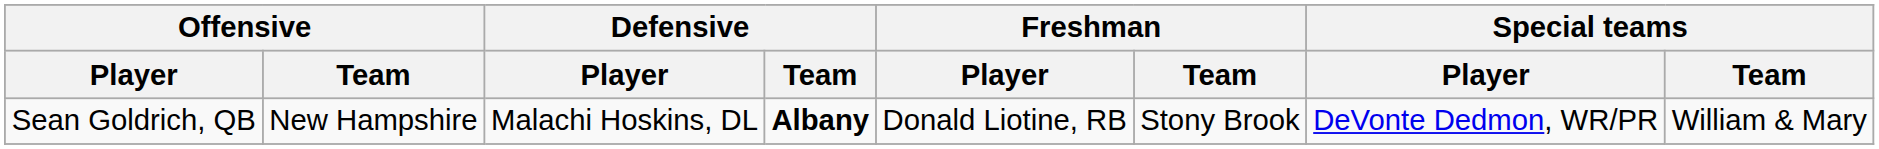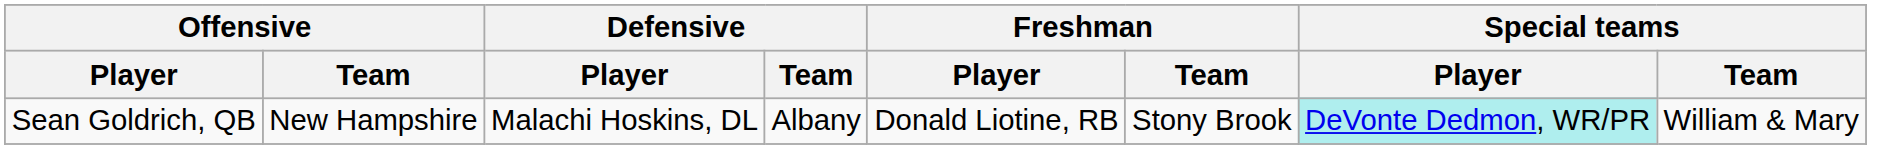(820, 120) bold -> (816, 120) normal
(1486, 120) no background -> (1478, 120) paleturquoise background
